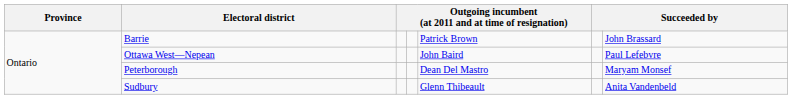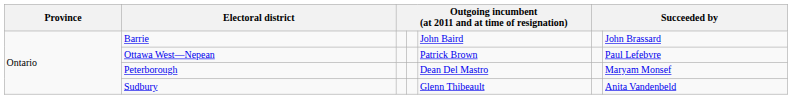(449, 39) Patrick Brown -> (442, 39) John Baird
(442, 54) John Baird -> (449, 54) Patrick Brown
